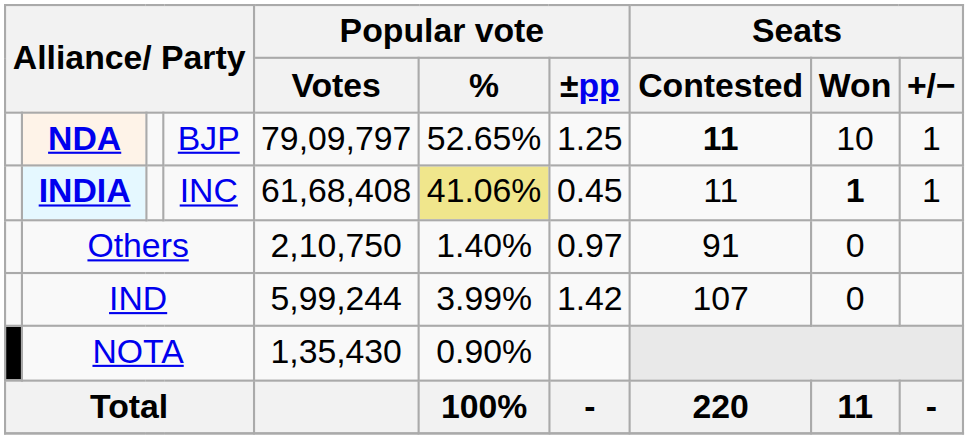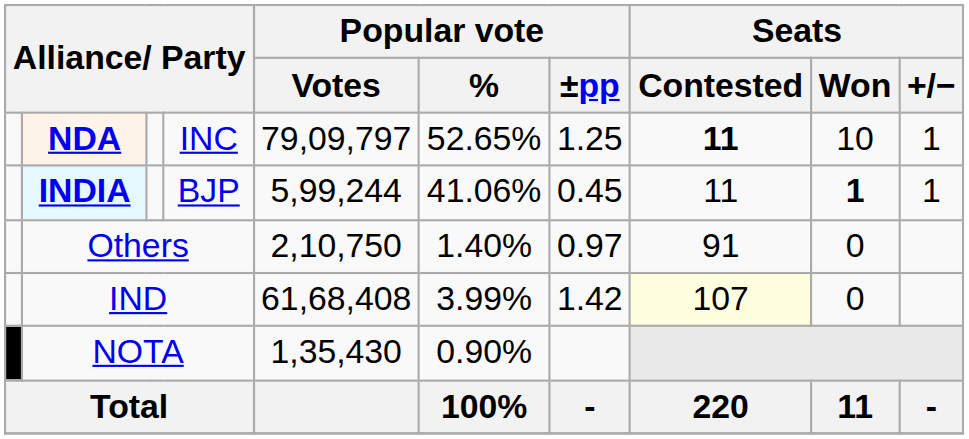(209, 138) BJP -> (209, 138) INC
(209, 191) INC -> (209, 191) BJP
(336, 191) 61,68,408 -> (336, 191) 5,99,244
(484, 191) khaki background -> (484, 191) no background
(336, 298) 5,99,244 -> (336, 298) 61,68,408
(721, 298) no background -> (721, 298) lightyellow background
